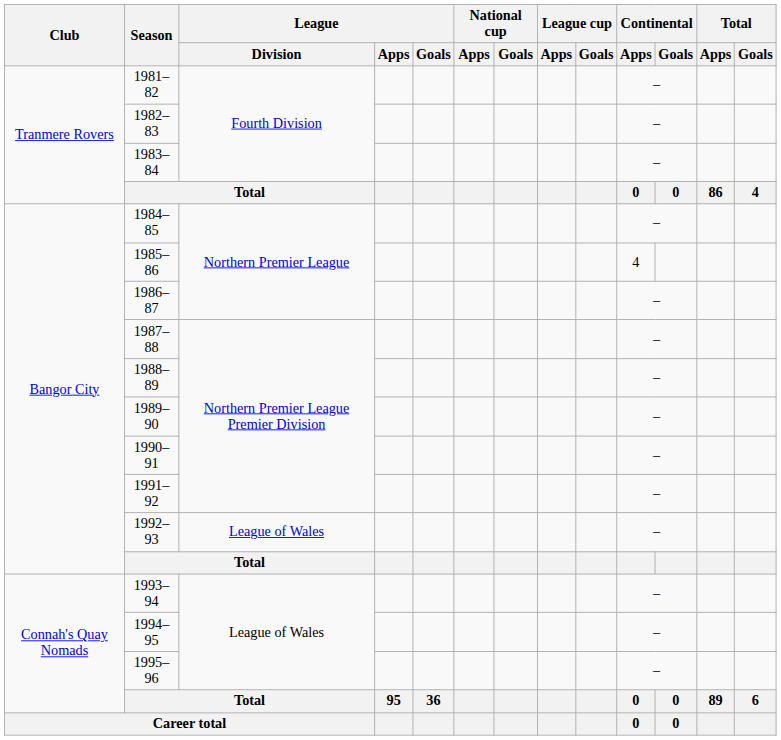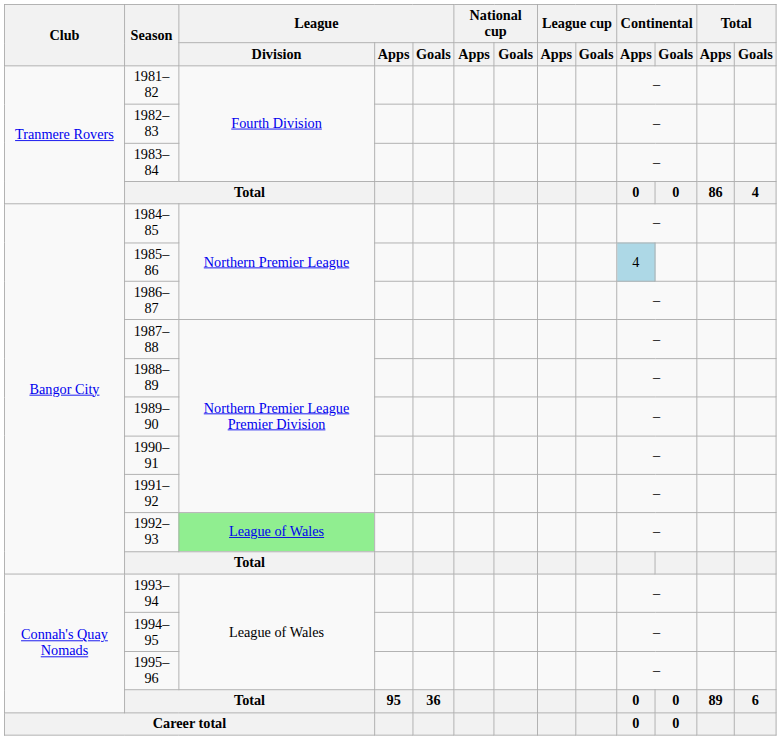(636, 261) no background -> (636, 261) lightblue background
(277, 532) no background -> (277, 532) lightgreen background
